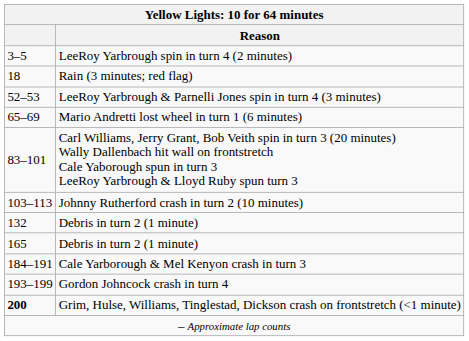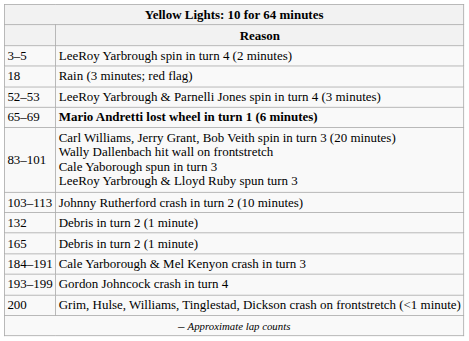(180, 117) normal -> (188, 117) bold
(17, 305) bold -> (17, 305) normal
